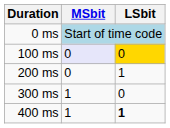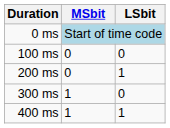(68, 53) lavender background -> (68, 53) no background
(121, 53) gold background -> (121, 53) no background
(121, 113) bold -> (121, 113) normal
